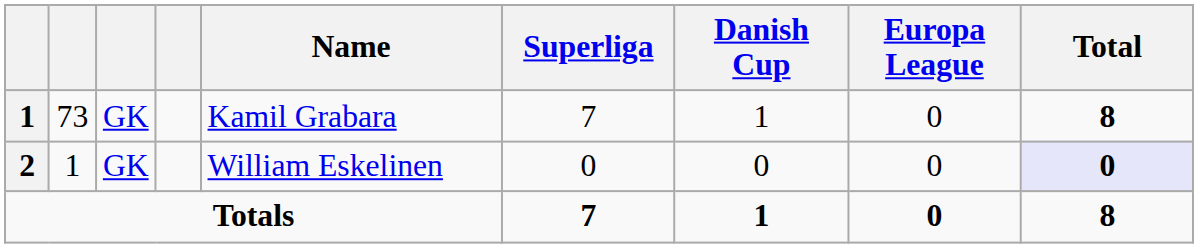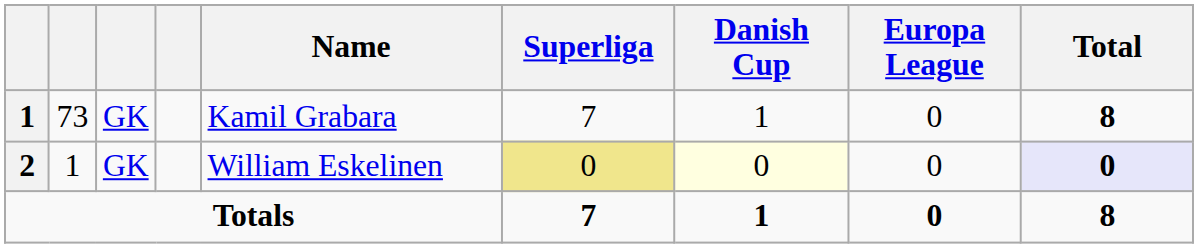(588, 165) no background -> (588, 165) khaki background
(761, 165) no background -> (761, 165) lightyellow background
